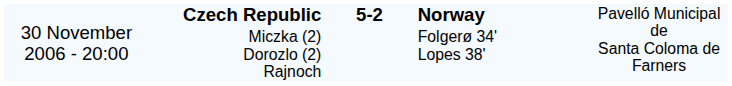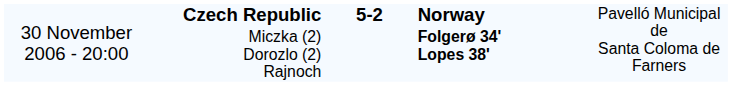(457, 46) normal -> (459, 46) bold
